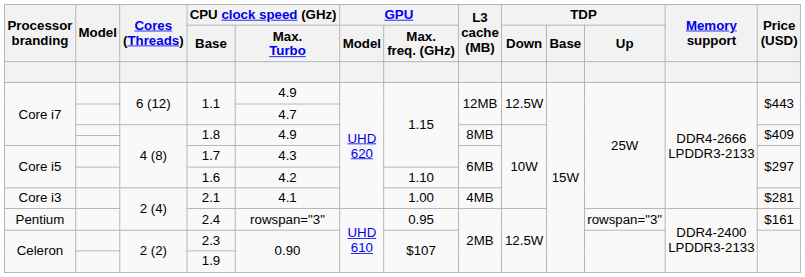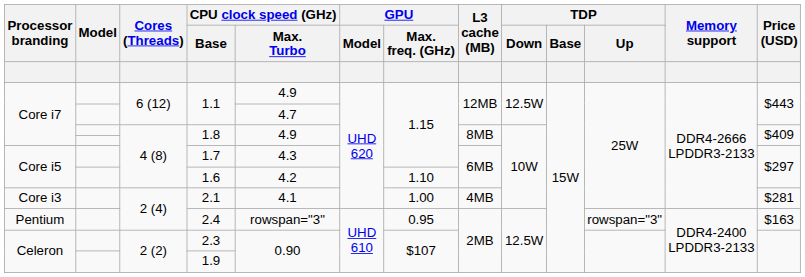(779, 219) $161 -> (779, 219) $163
